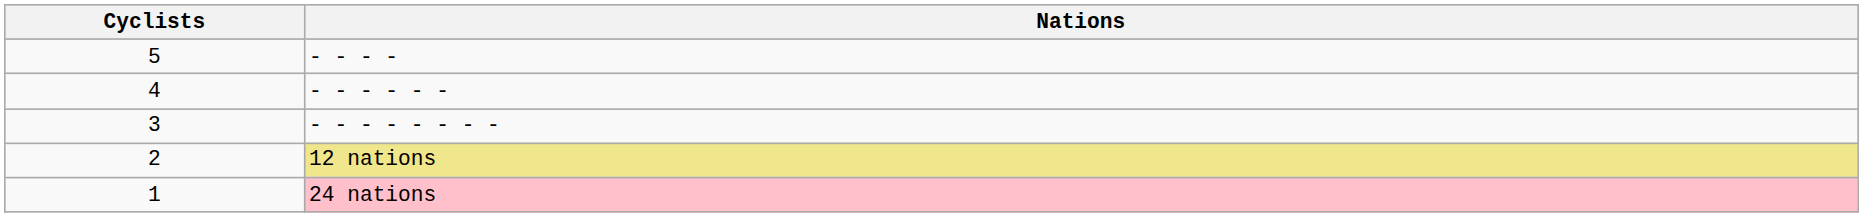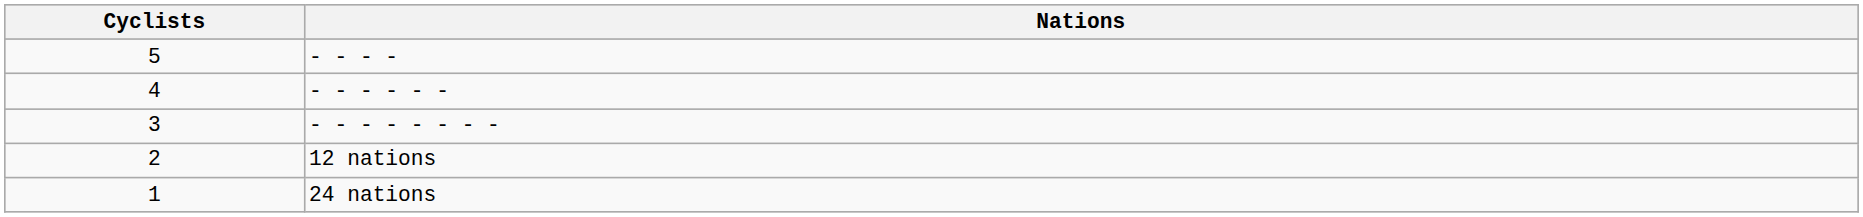(373, 160) khaki background -> (373, 160) no background
(373, 195) pink background -> (373, 195) no background
